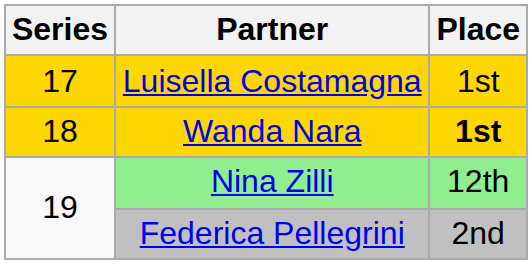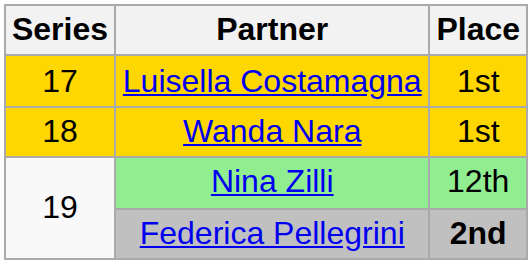(478, 131) bold -> (478, 131) normal
(478, 232) normal -> (478, 232) bold
